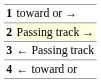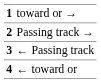(55, 32) lightyellow background -> (55, 32) no background
